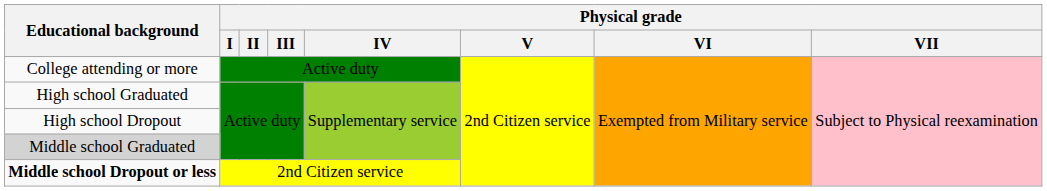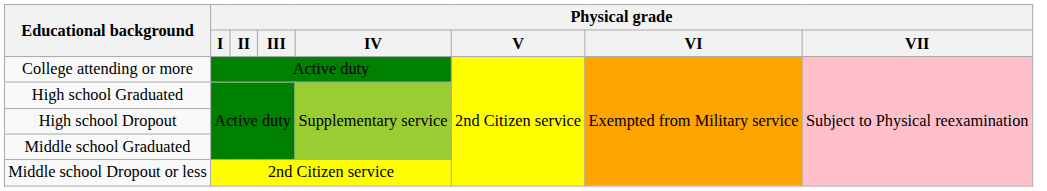(112, 146) lightgrey background -> (108, 146) no background
(112, 172) bold -> (108, 172) normal
